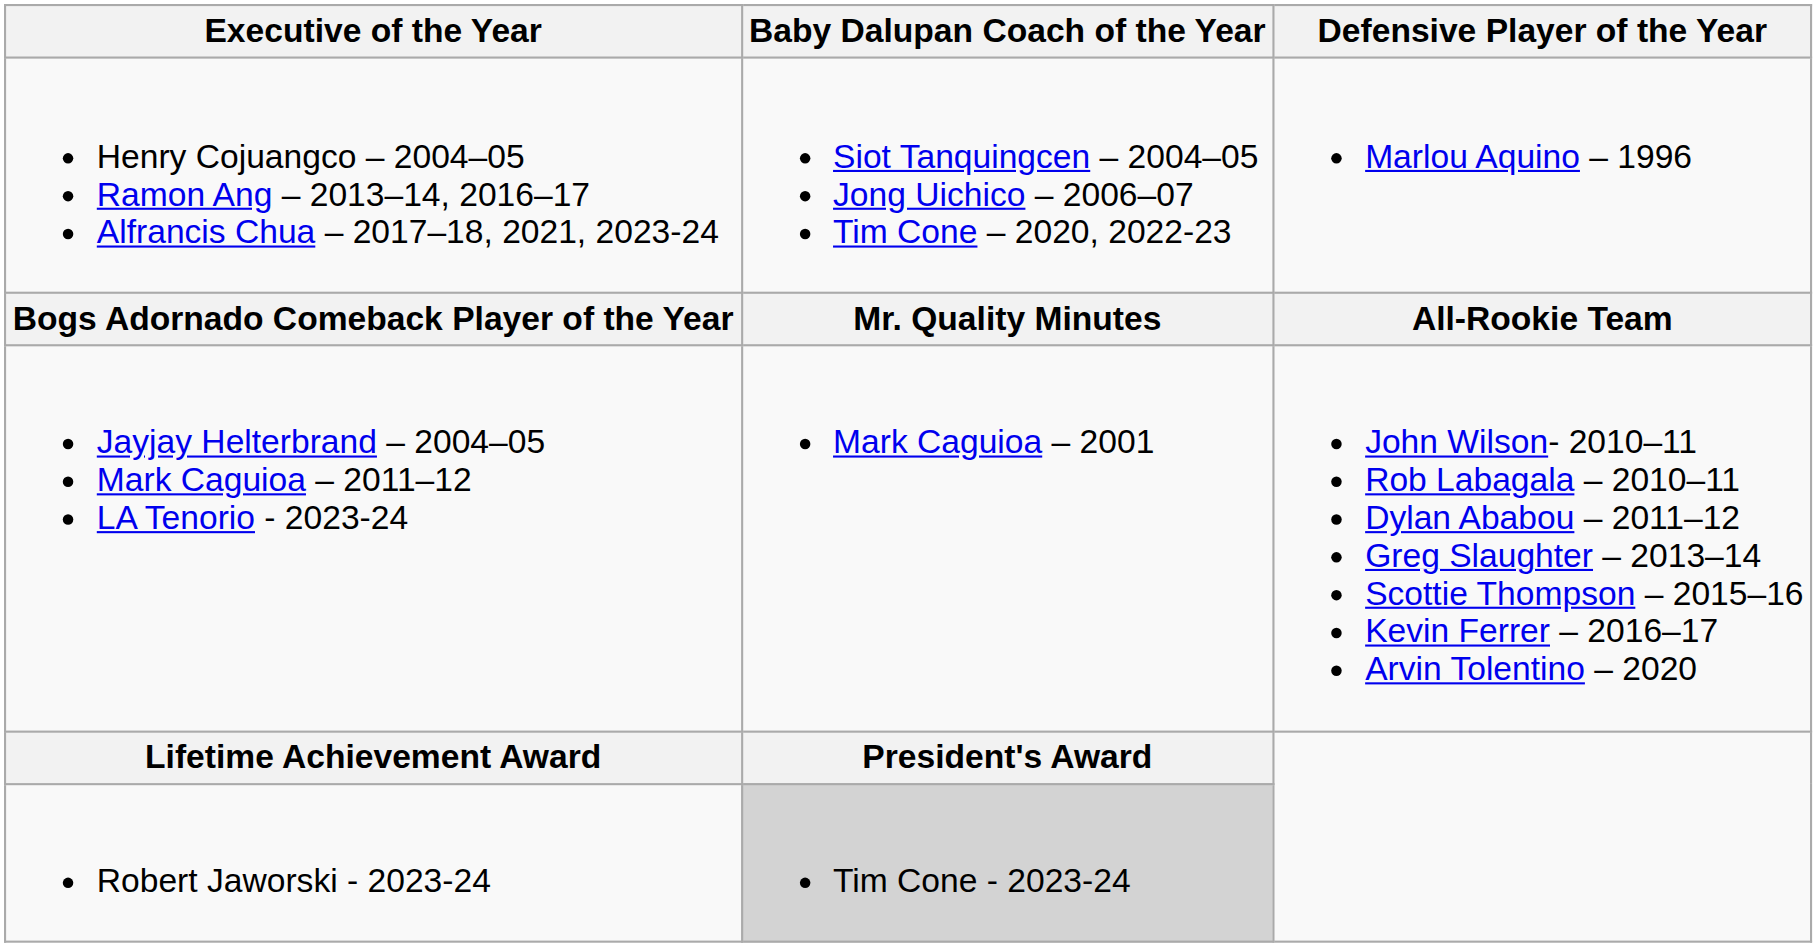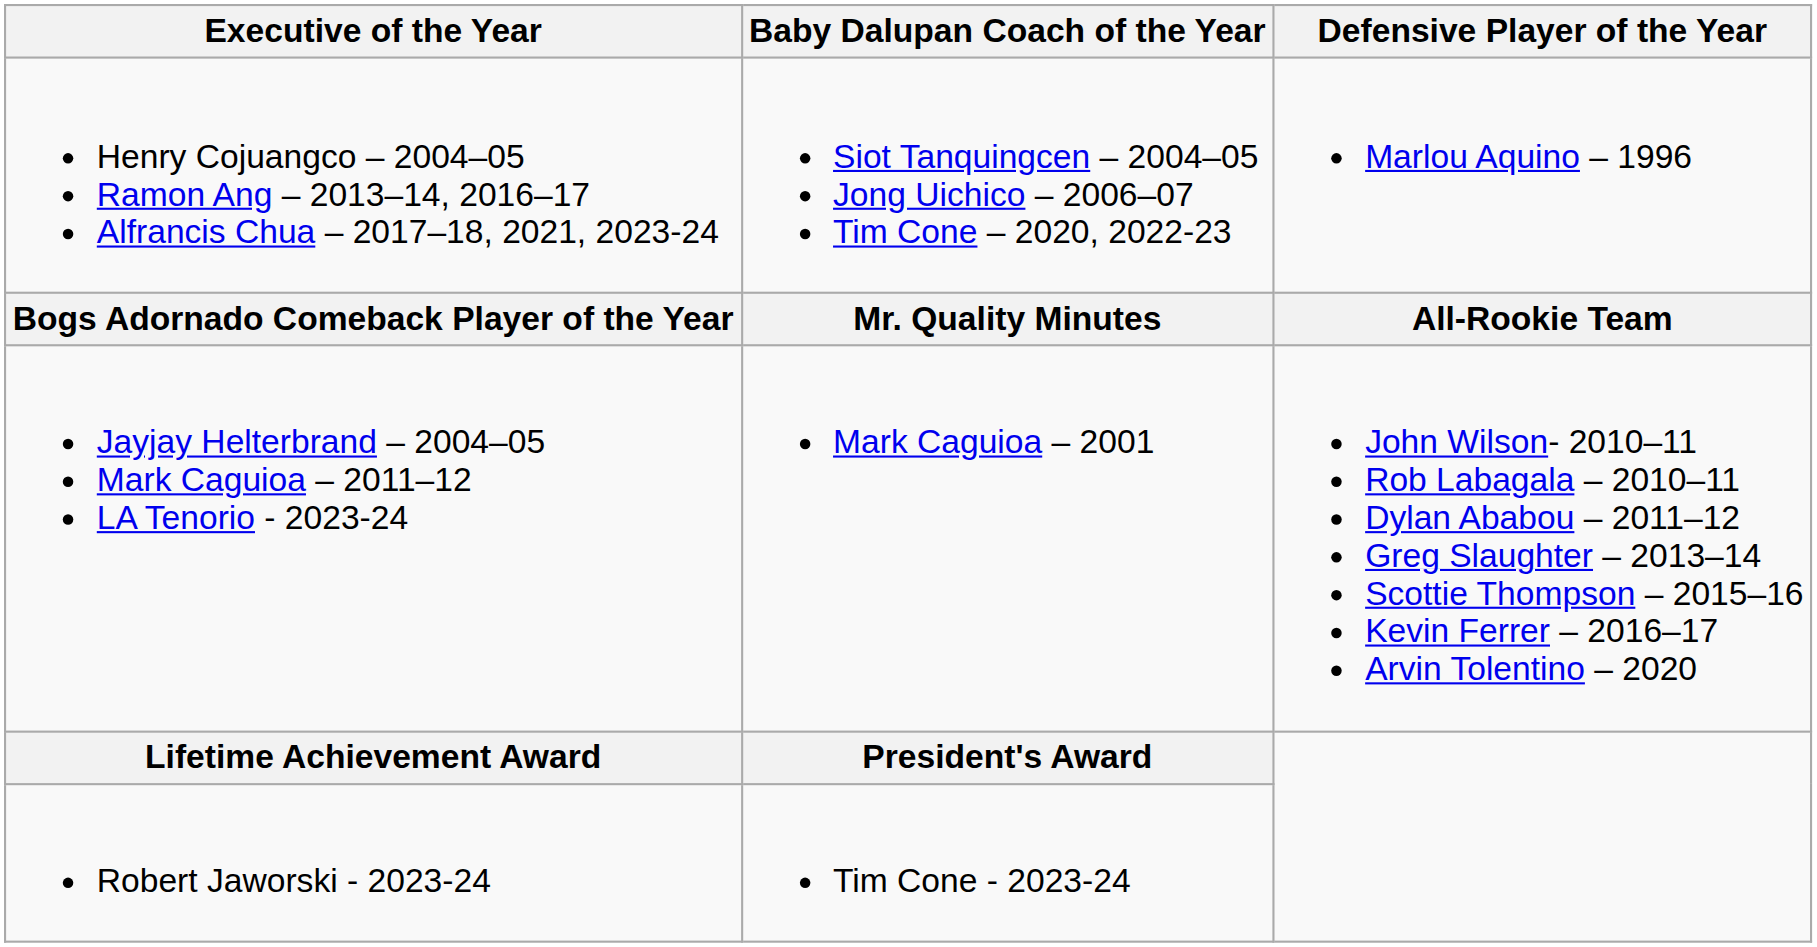(1007, 882) lightgrey background -> (1007, 882) no background
